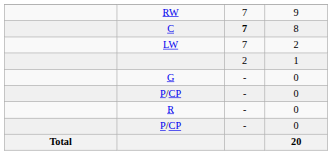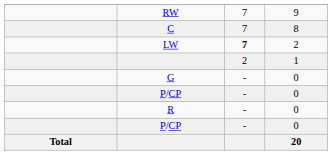(245, 28) bold -> (245, 28) normal
(245, 45) normal -> (245, 45) bold
